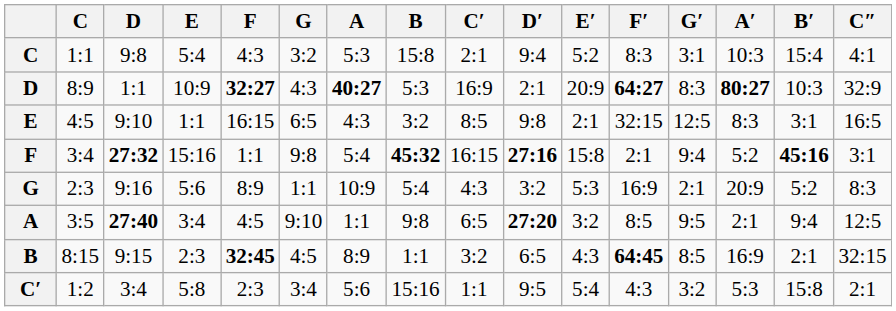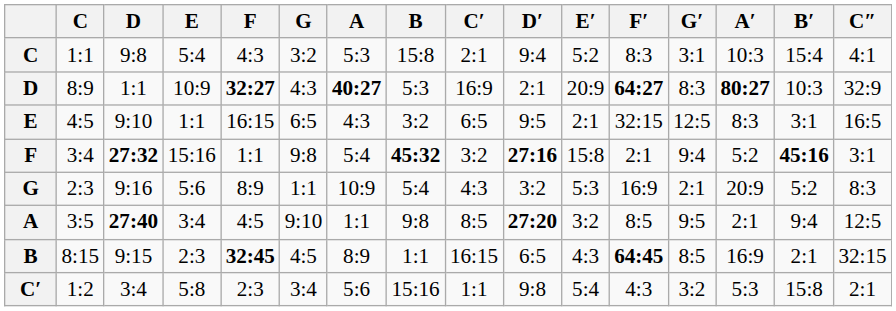(474, 121) 8:5 -> (474, 121) 6:5
(532, 121) 9:8 -> (532, 121) 9:5
(474, 155) 16:15 -> (474, 155) 3:2
(474, 222) 6:5 -> (474, 222) 8:5
(474, 255) 3:2 -> (474, 255) 16:15
(532, 289) 9:5 -> (532, 289) 9:8
